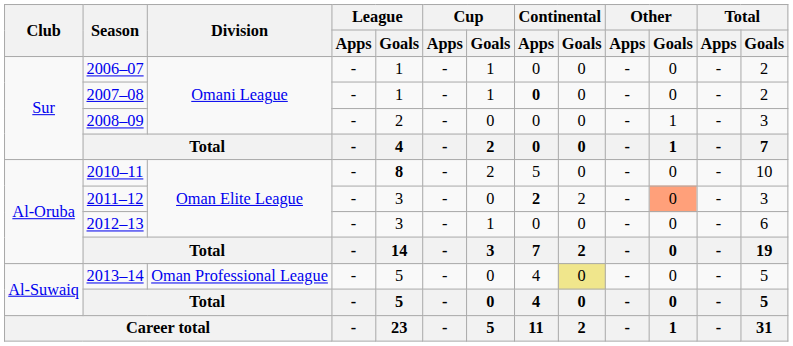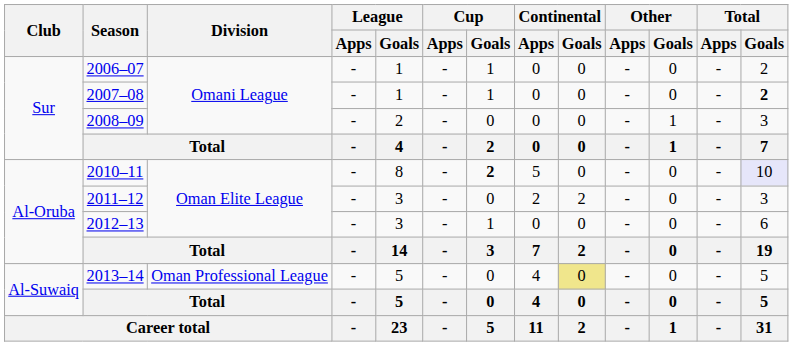(536, 95) bold -> (536, 95) normal
(764, 95) normal -> (764, 95) bold
(399, 172) bold -> (399, 172) normal
(490, 172) normal -> (490, 172) bold
(764, 172) no background -> (764, 172) lavender background
(536, 198) bold -> (536, 198) normal
(673, 198) lightsalmon background -> (673, 198) no background
